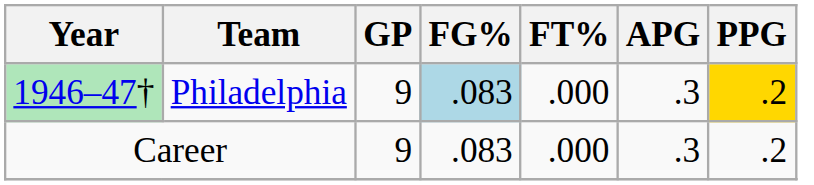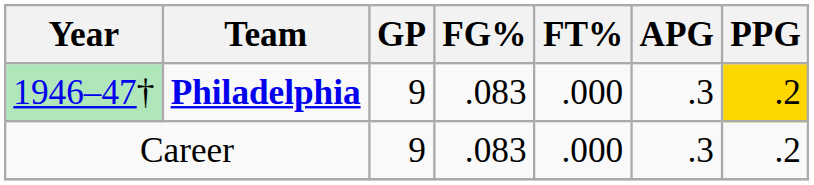(259, 91) normal -> (266, 91) bold
(482, 91) lightblue background -> (496, 91) no background
